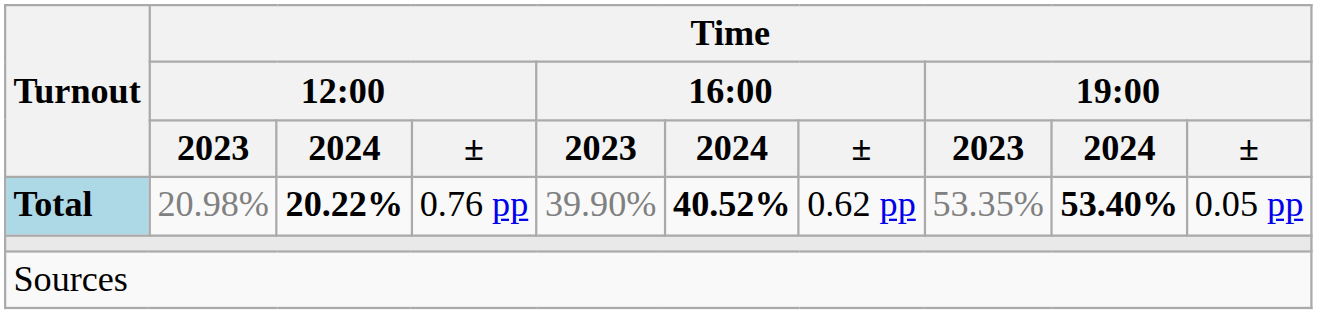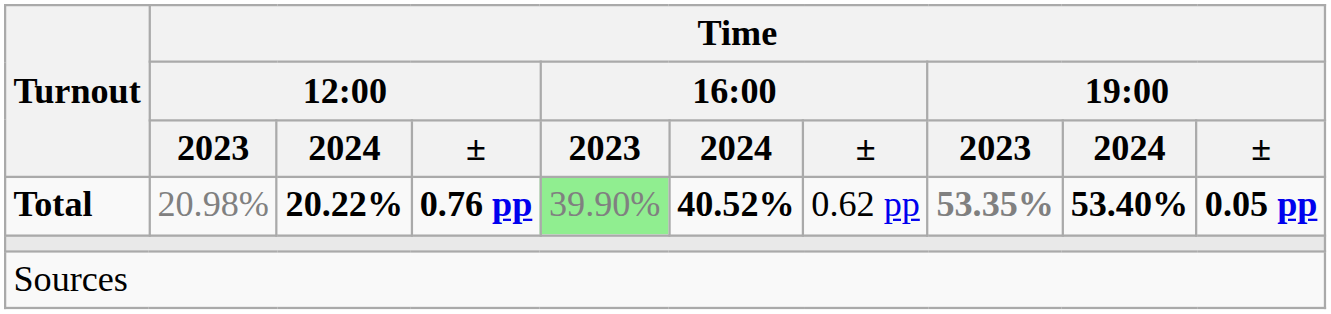(53, 205) lightblue background -> (53, 205) no background
(474, 205) normal -> (476, 205) bold
(601, 205) no background -> (605, 205) lightgreen background
(988, 205) normal -> (995, 205) bold
(1249, 205) normal -> (1261, 205) bold
